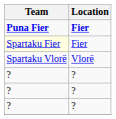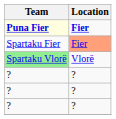(28, 28) no background -> (28, 28) lightyellow background
(33, 43) lightyellow background -> (33, 43) no background
(79, 43) no background -> (79, 43) lightsalmon background
(37, 59) no background -> (37, 59) lightgreen background
